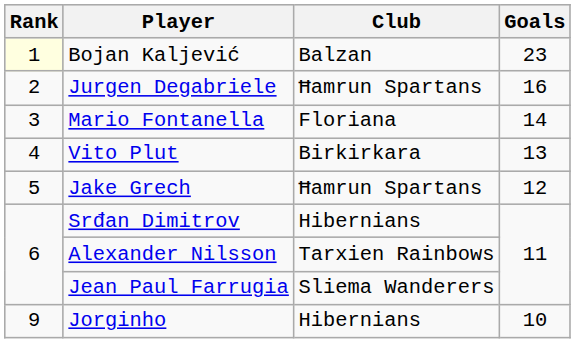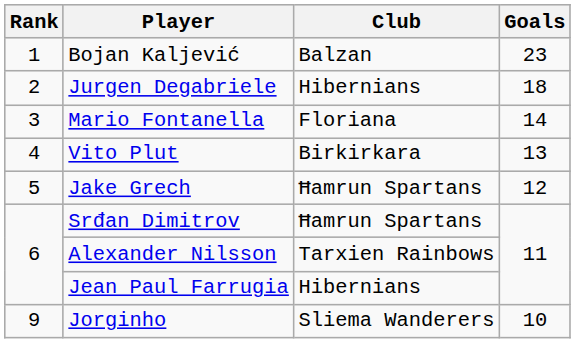(34, 55) lightyellow background -> (34, 55) no background
(390, 88) Ħamrun Spartans -> (360, 88) Hibernians
(535, 88) 16 -> (535, 88) 18
(360, 221) Hibernians -> (390, 221) Ħamrun Spartans
(397, 288) Sliema Wanderers -> (360, 288) Hibernians
(360, 321) Hibernians -> (397, 321) Sliema Wanderers
